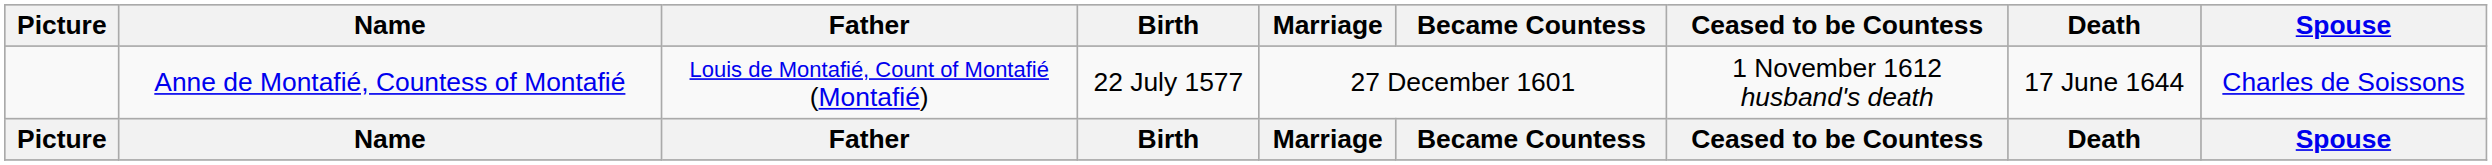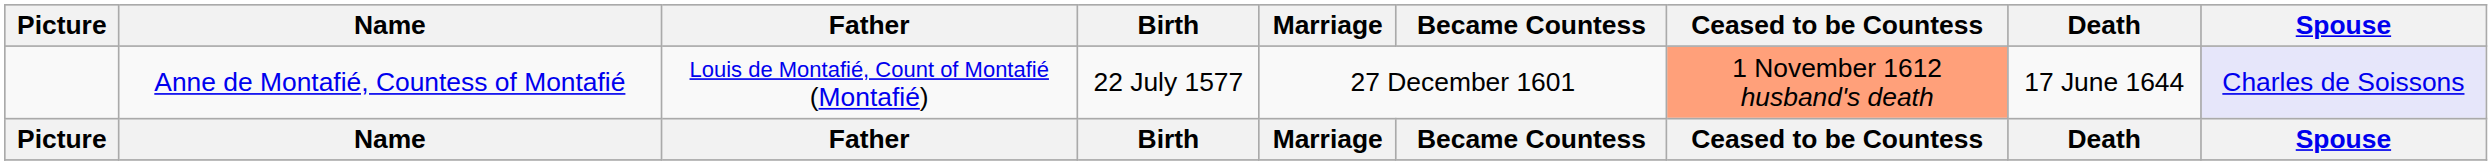(1837, 82) no background -> (1837, 82) lightsalmon background
(2343, 82) no background -> (2343, 82) lavender background
